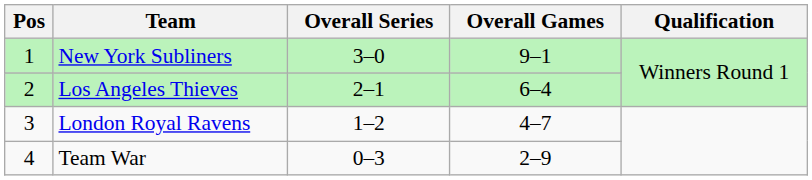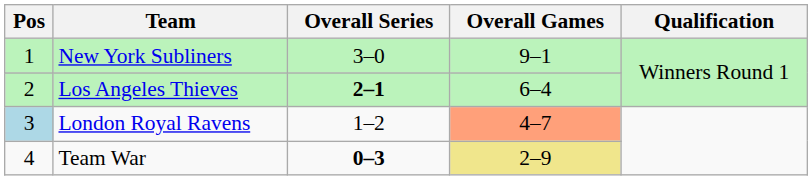(369, 89) normal -> (369, 89) bold
(29, 123) no background -> (29, 123) lightblue background
(535, 123) no background -> (535, 123) lightsalmon background
(369, 157) normal -> (369, 157) bold
(535, 157) no background -> (535, 157) khaki background
